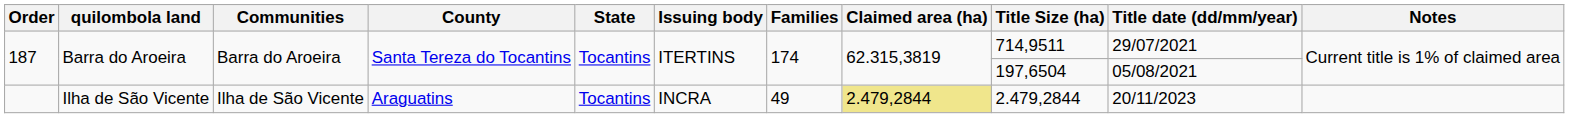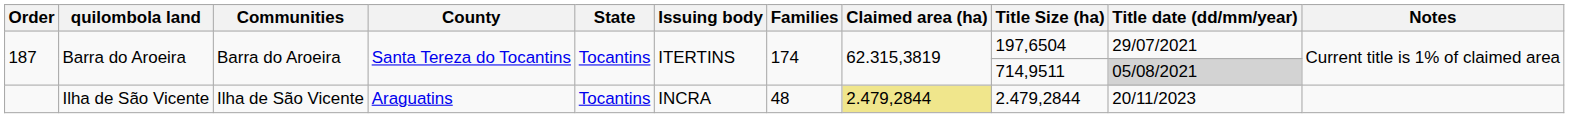(1030, 44) 714,9511 -> (1031, 44) 197,6504
(1031, 71) 197,6504 -> (1030, 71) 714,9511
(1155, 71) no background -> (1155, 71) lightgrey background
(780, 98) 49 -> (780, 98) 48
